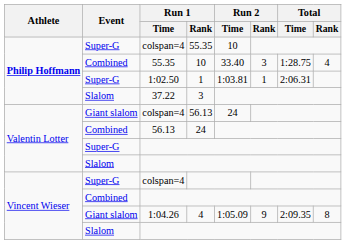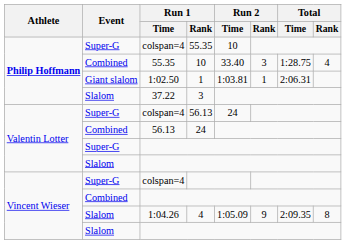(102, 79) Super-G -> (111, 79) Giant slalom
(111, 113) Giant slalom -> (102, 113) Super-G
(111, 214) Giant slalom -> (100, 214) Slalom
